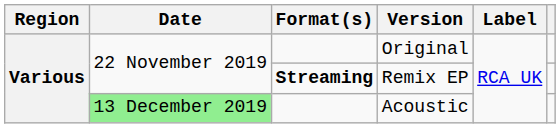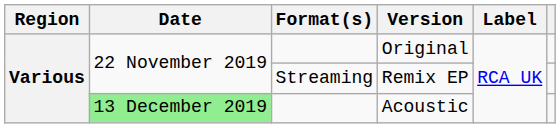(324, 78) bold -> (324, 78) normal
